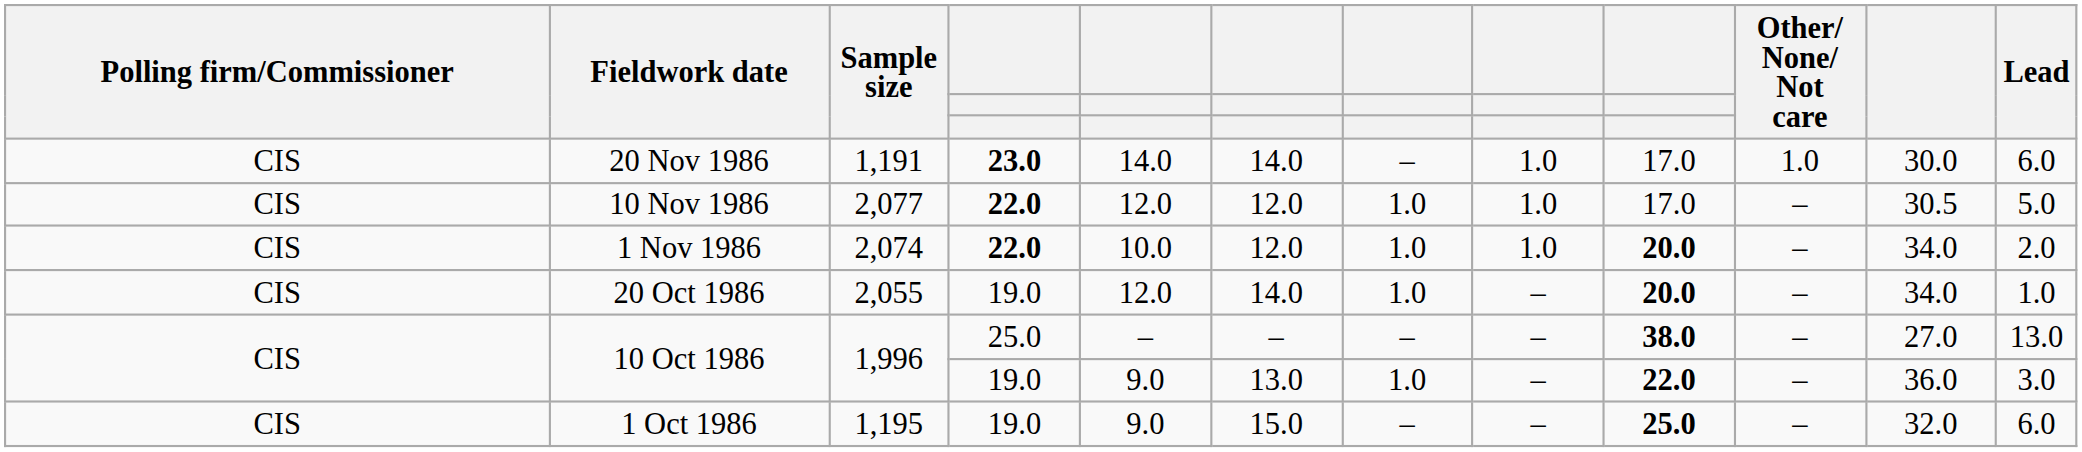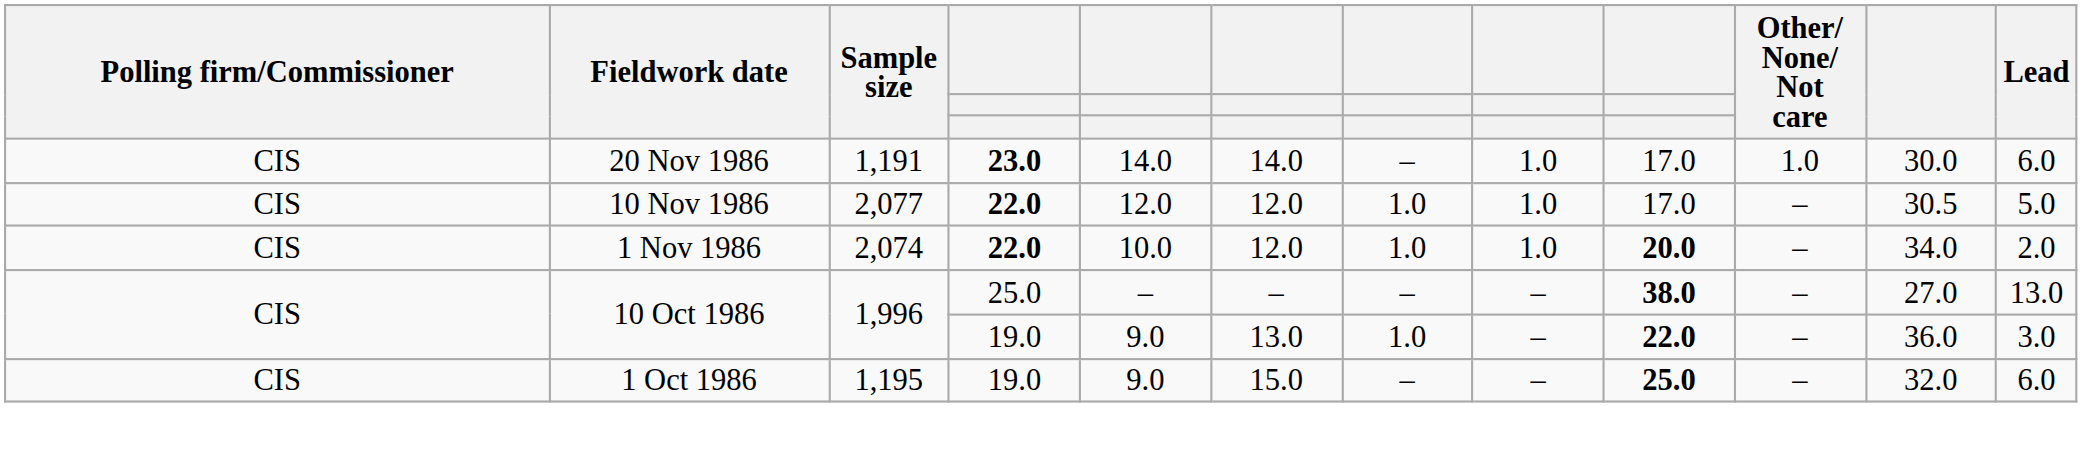- row: (689, 292)
